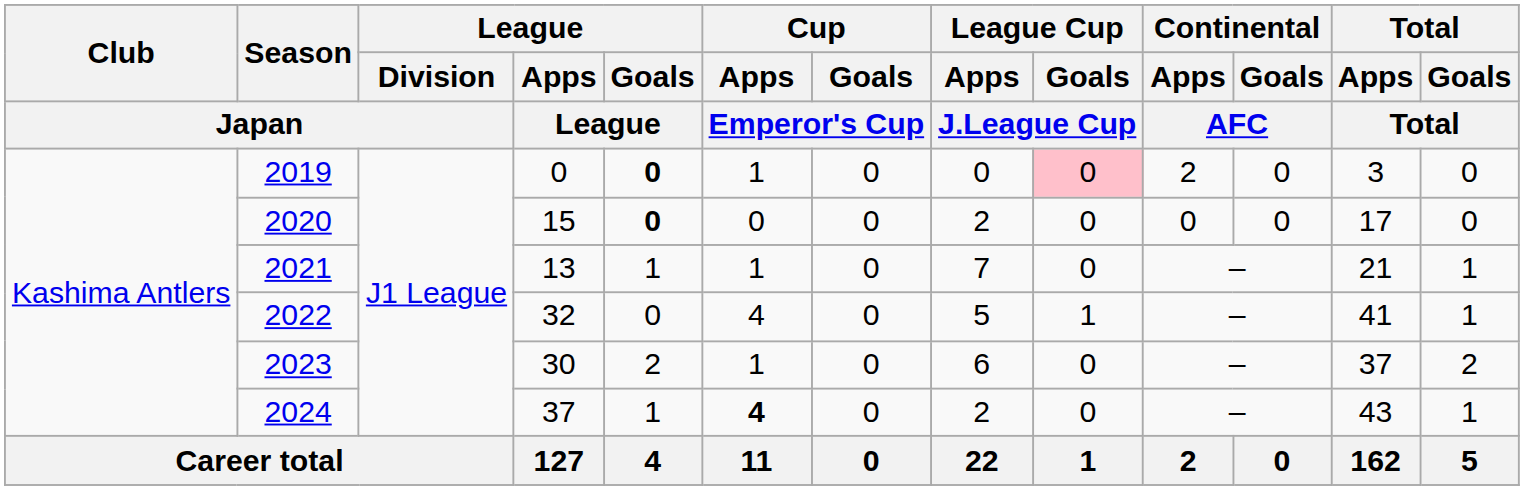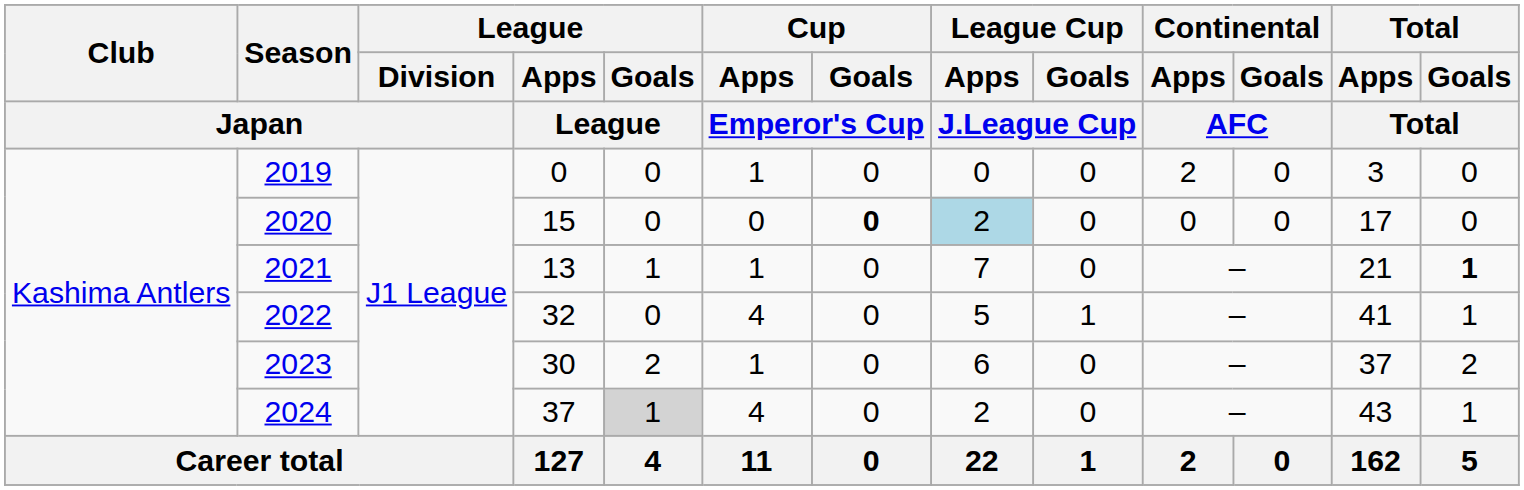(653, 172) bold -> (653, 172) normal
(1088, 172) pink background -> (1088, 172) no background
(653, 220) bold -> (653, 220) normal
(871, 220) normal -> (871, 220) bold
(982, 220) no background -> (982, 220) lightblue background
(1469, 268) normal -> (1469, 268) bold
(653, 412) no background -> (653, 412) lightgrey background
(756, 412) bold -> (756, 412) normal
